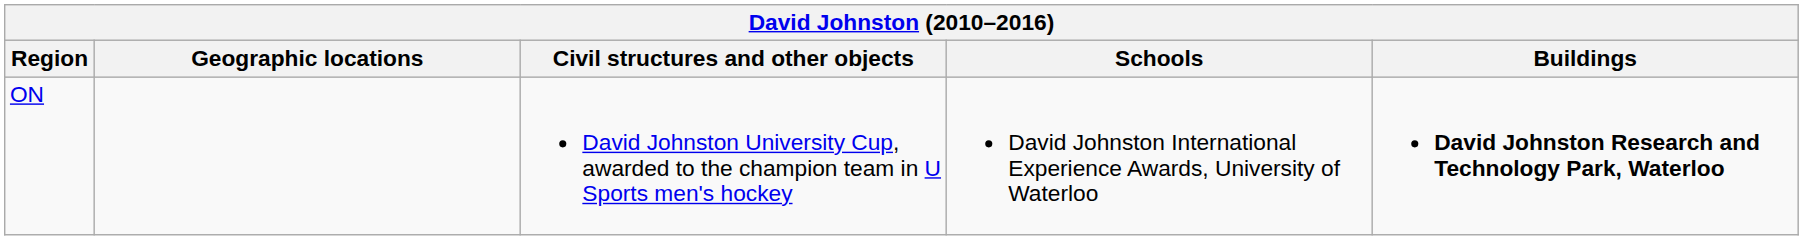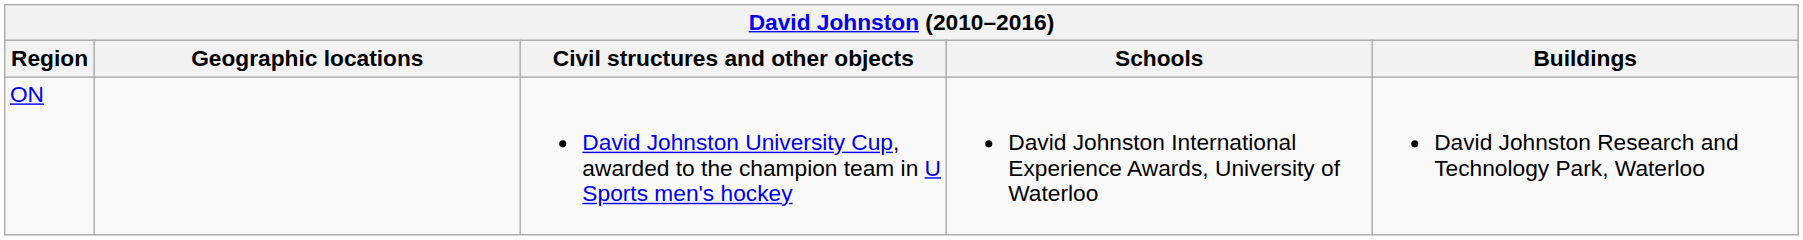(1585, 156) bold -> (1585, 156) normal
